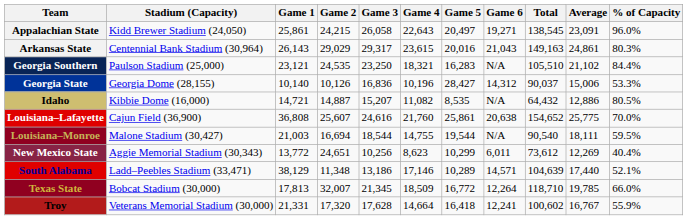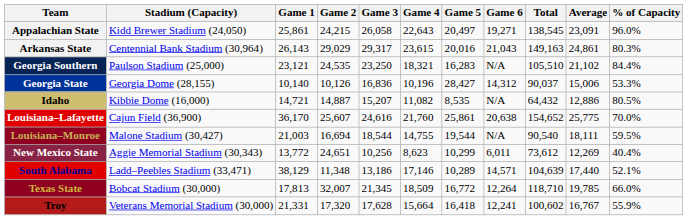(293, 118) 36,808 -> (293, 118) 36,170
(418, 205) 14,664 -> (418, 205) 15,664
